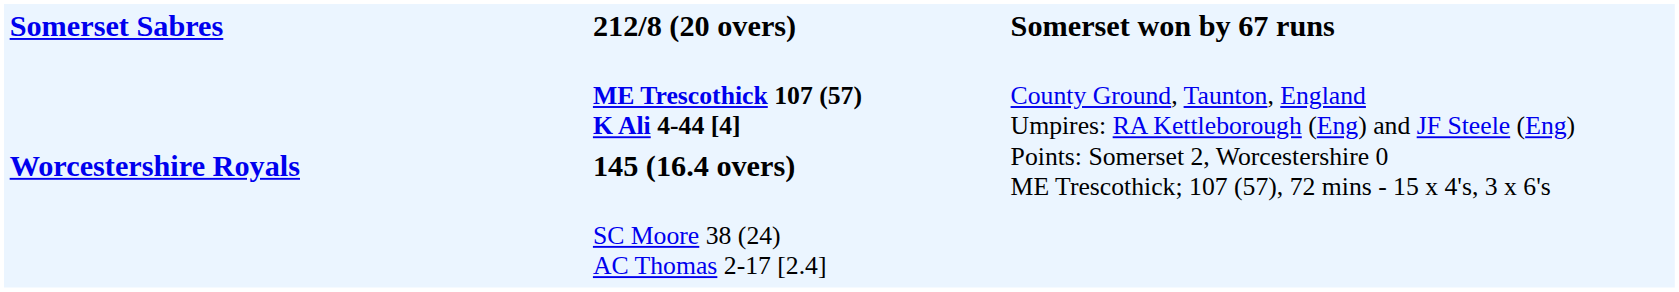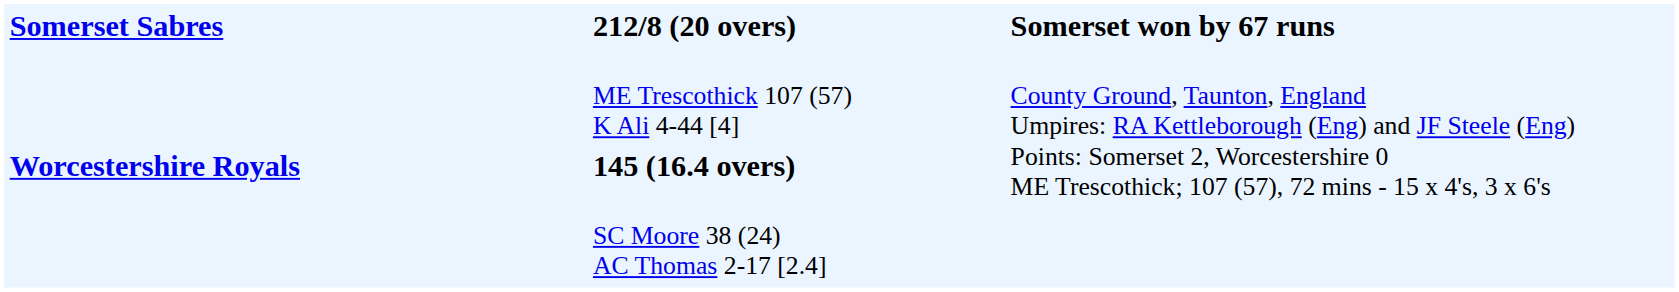(727, 111) bold -> (722, 111) normal
